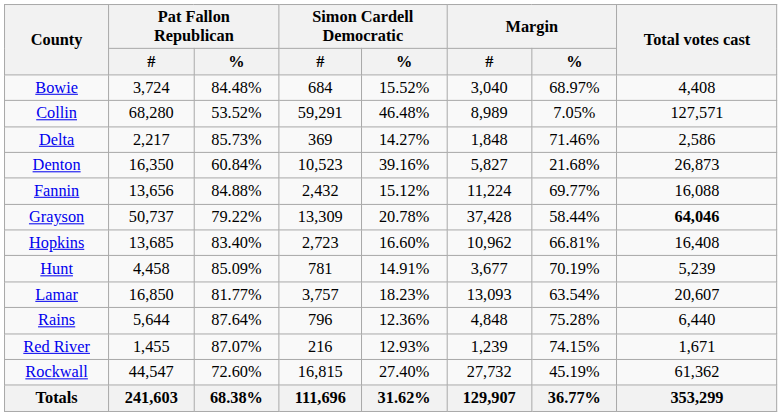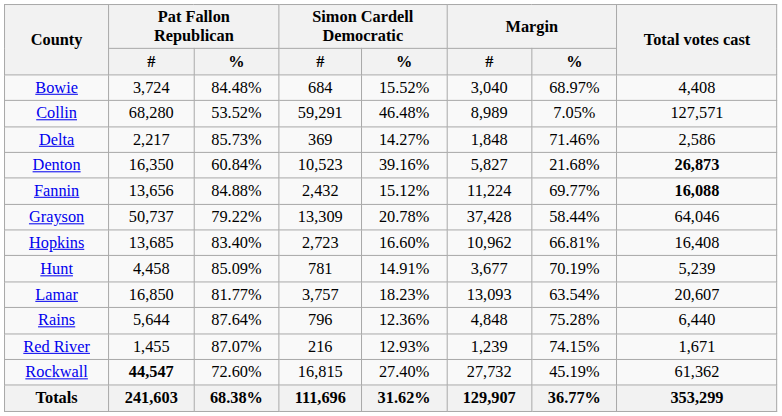(697, 165) normal -> (697, 165) bold
(697, 191) normal -> (697, 191) bold
(697, 216) bold -> (697, 216) normal
(151, 372) normal -> (151, 372) bold
